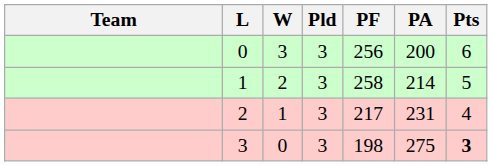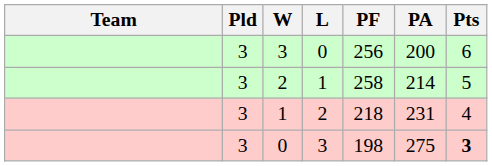columns swapped: (322, 20) <-> (243, 20)
(368, 113) 217 -> (368, 113) 218
